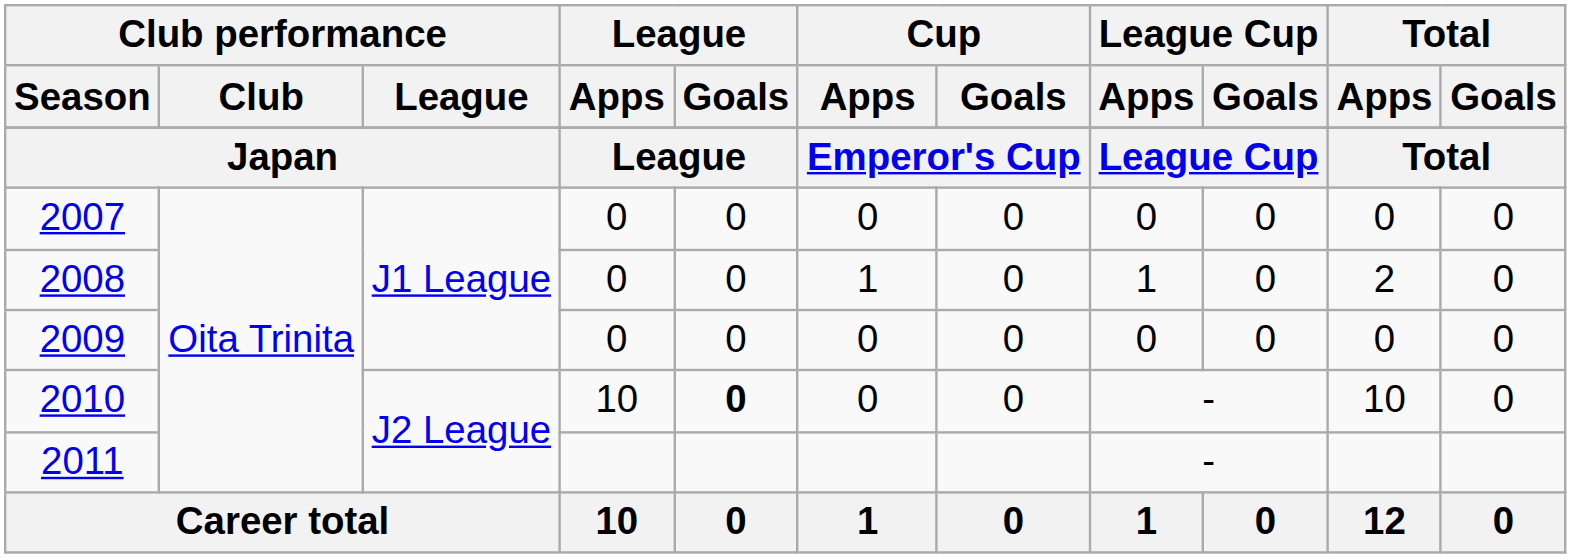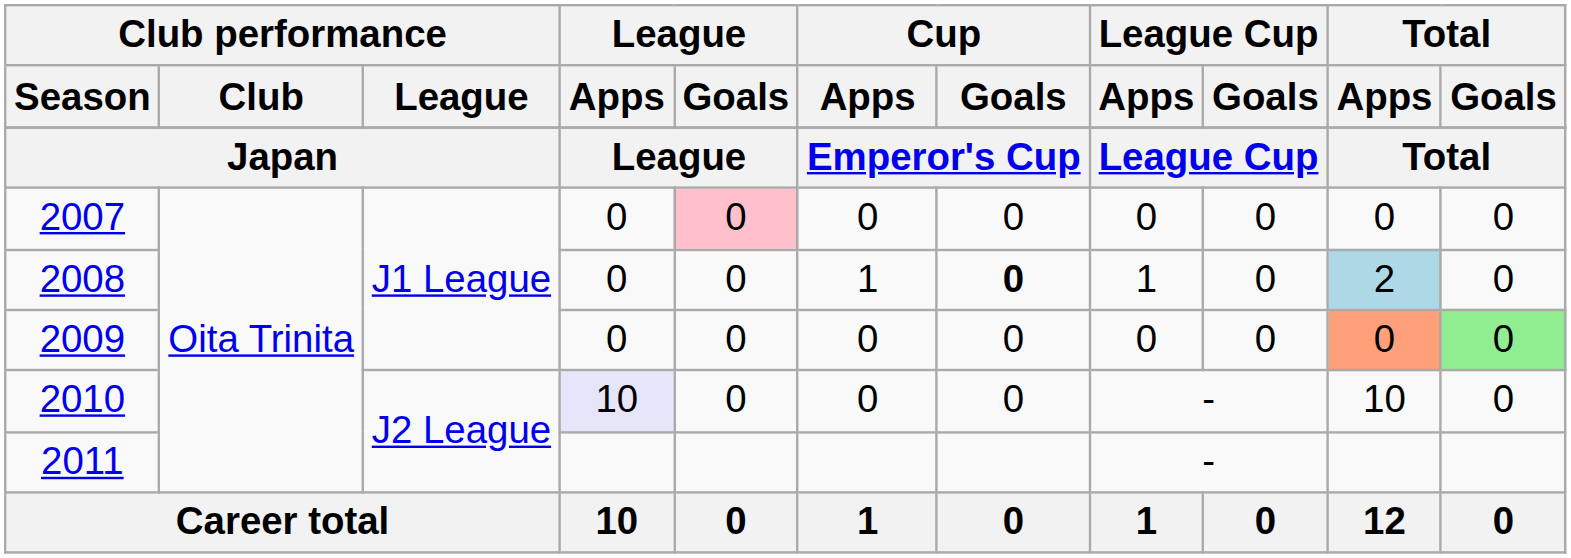(736, 217) no background -> (736, 217) pink background
(1013, 278) normal -> (1013, 278) bold
(1384, 278) no background -> (1384, 278) lightblue background
(1384, 339) no background -> (1384, 339) lightsalmon background
(1504, 339) no background -> (1504, 339) lightgreen background
(617, 400) no background -> (617, 400) lavender background
(736, 400) bold -> (736, 400) normal
